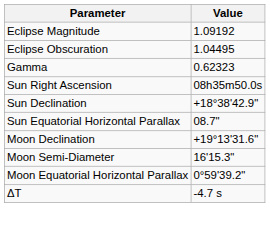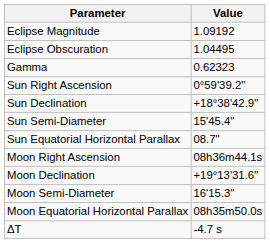(228, 85) 08h35m50.0s -> (219, 85) 0°59'39.2"
+ row: (57, 121)
+ row: (63, 157)
(219, 175) 0°59'39.2" -> (228, 211) 08h35m50.0s
